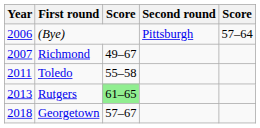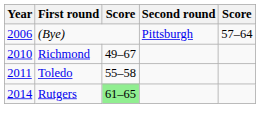(20, 53) 2007 -> (20, 53) 2010
(20, 93) 2013 -> (20, 93) 2014
- row: (69, 113)
